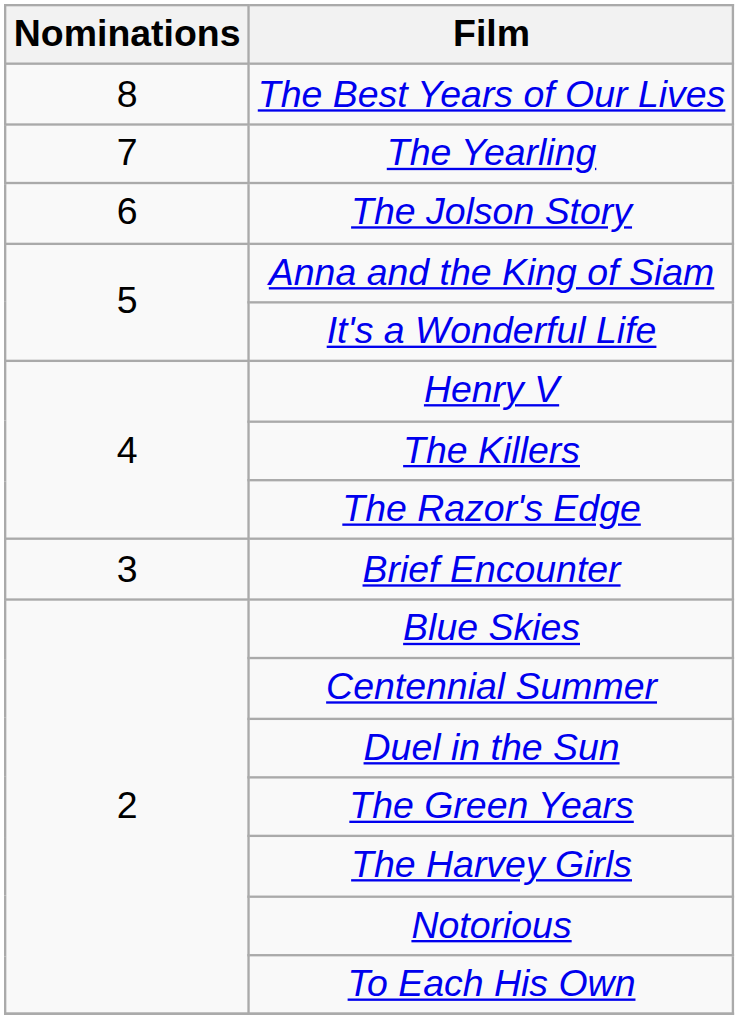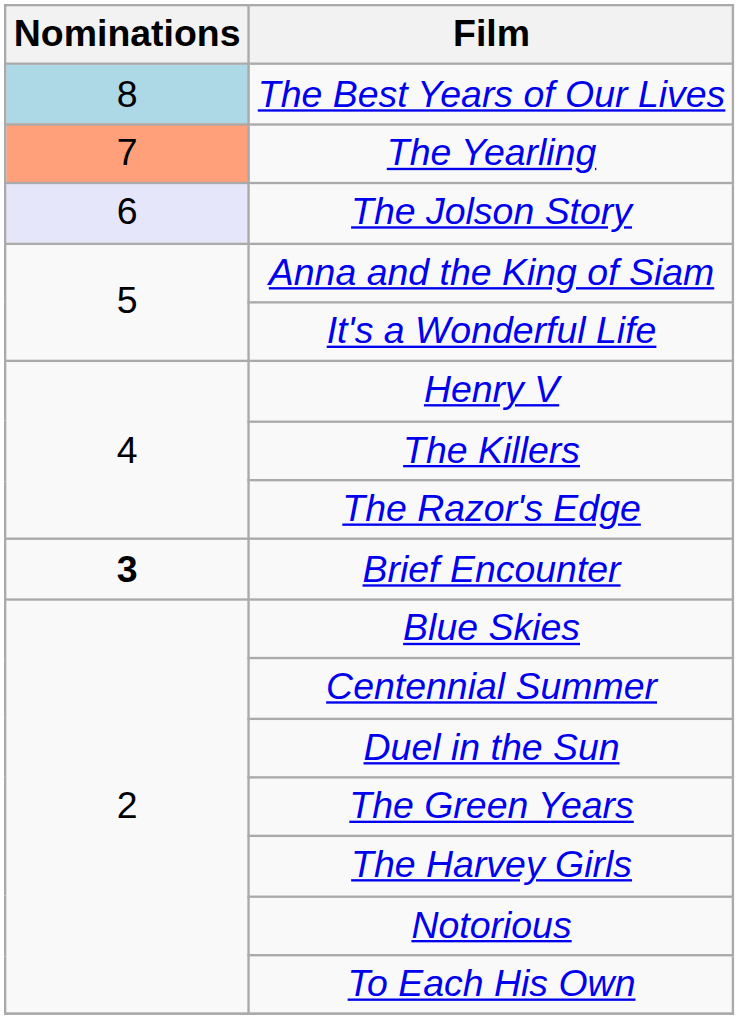(127, 93) no background -> (127, 93) lightblue background
(127, 152) no background -> (127, 152) lightsalmon background
(127, 212) no background -> (127, 212) lavender background
(127, 568) normal -> (127, 568) bold
